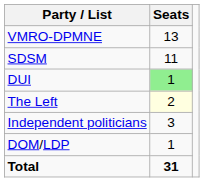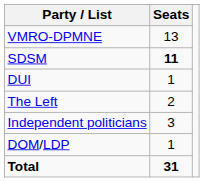(171, 58) normal -> (171, 58) bold
(171, 79) lightgreen background -> (171, 79) no background
(171, 101) lightyellow background -> (171, 101) no background
